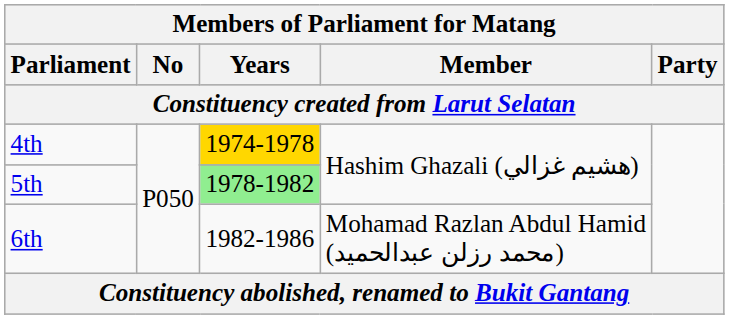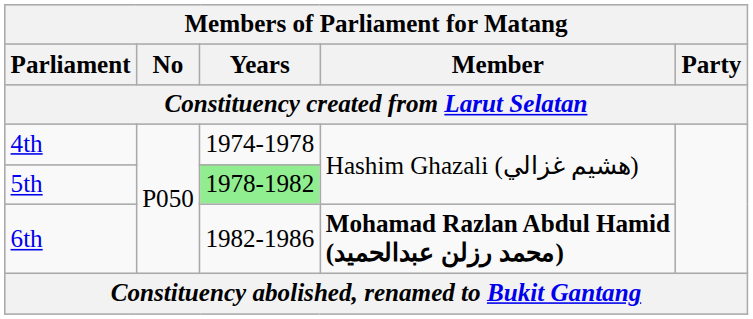(260, 143) gold background -> (260, 143) no background
(486, 238) normal -> (498, 238) bold
